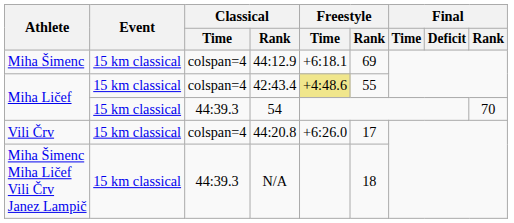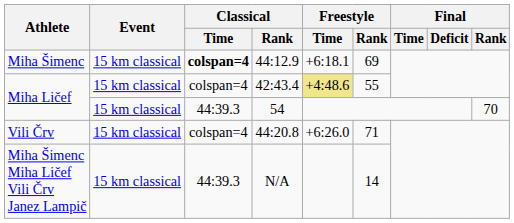(217, 62) normal -> (218, 62) bold
(369, 132) 17 -> (372, 132) 71
(369, 181) 18 -> (372, 181) 14
